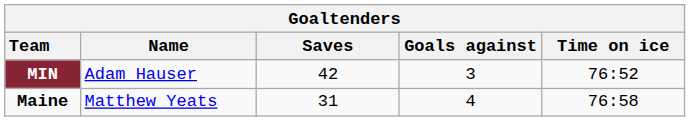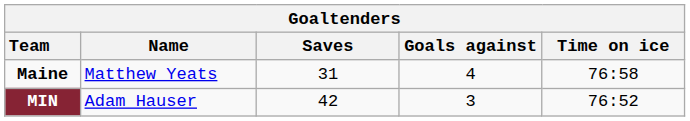rows swapped: (43, 102) <-> (43, 74)
